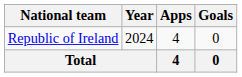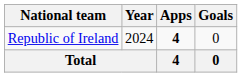(176, 38) normal -> (176, 38) bold
